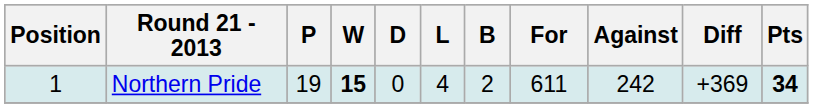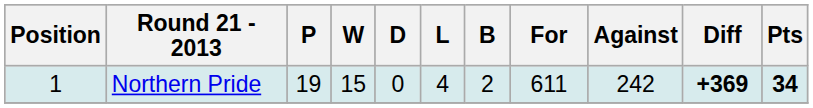(353, 84) bold -> (353, 84) normal
(722, 84) normal -> (722, 84) bold
